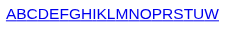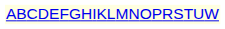(112, 14) no background -> (112, 14) lightyellow background
